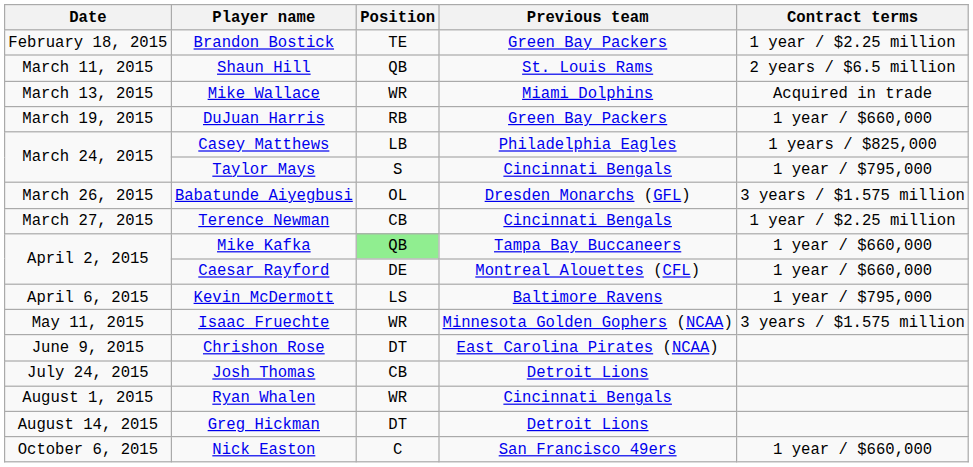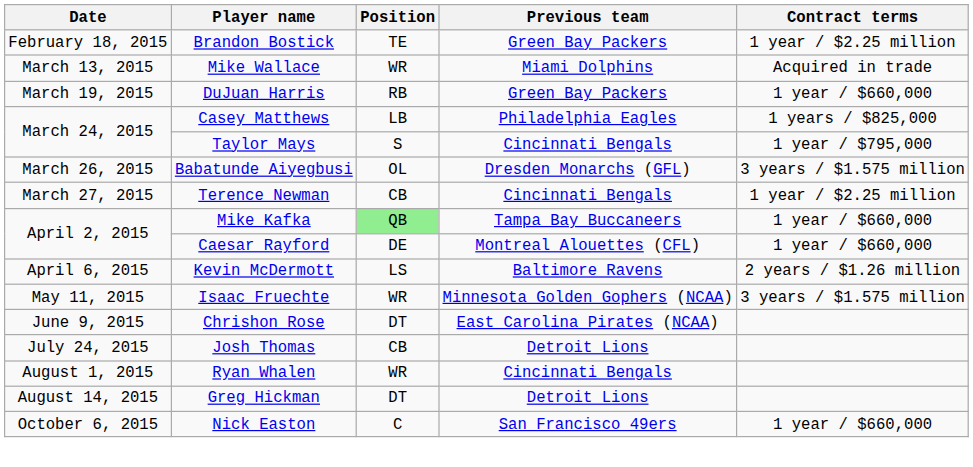- row: (264, 68)
(853, 297) 1 year / $795,000 -> (853, 272) 2 years / $1.26 million
